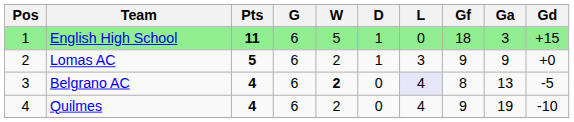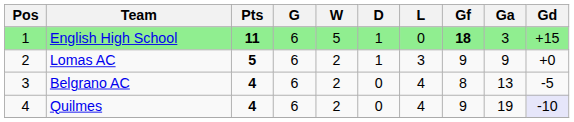(463, 38) normal -> (463, 38) bold
(337, 83) bold -> (337, 83) normal
(421, 83) lavender background -> (421, 83) no background
(547, 106) no background -> (547, 106) lavender background
